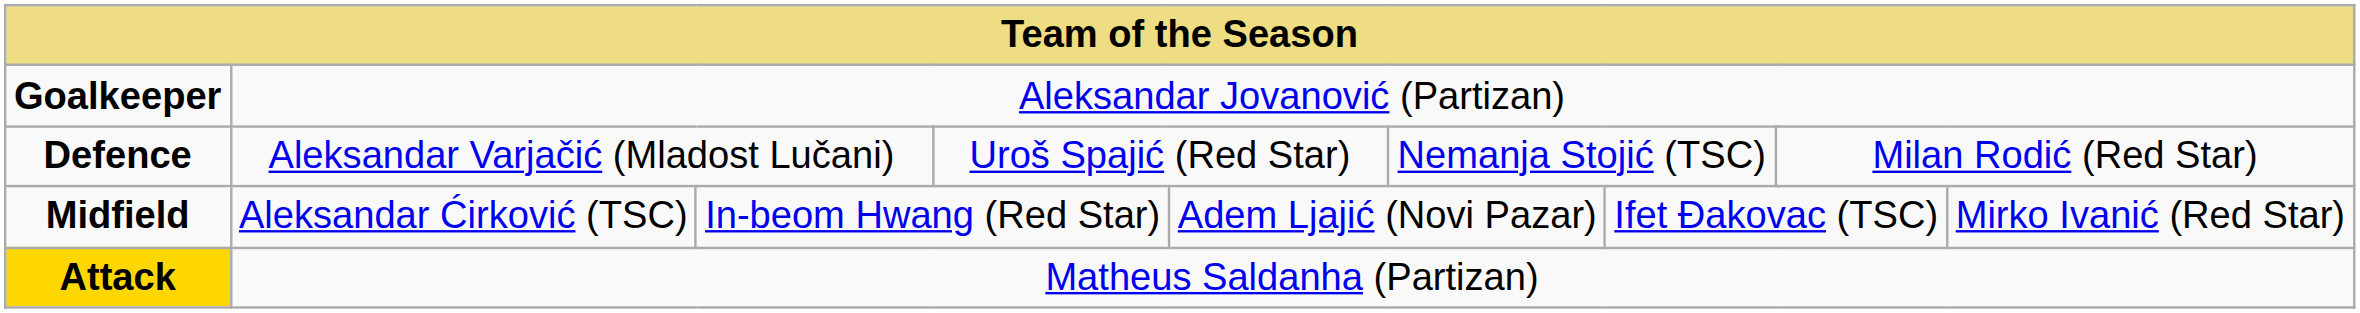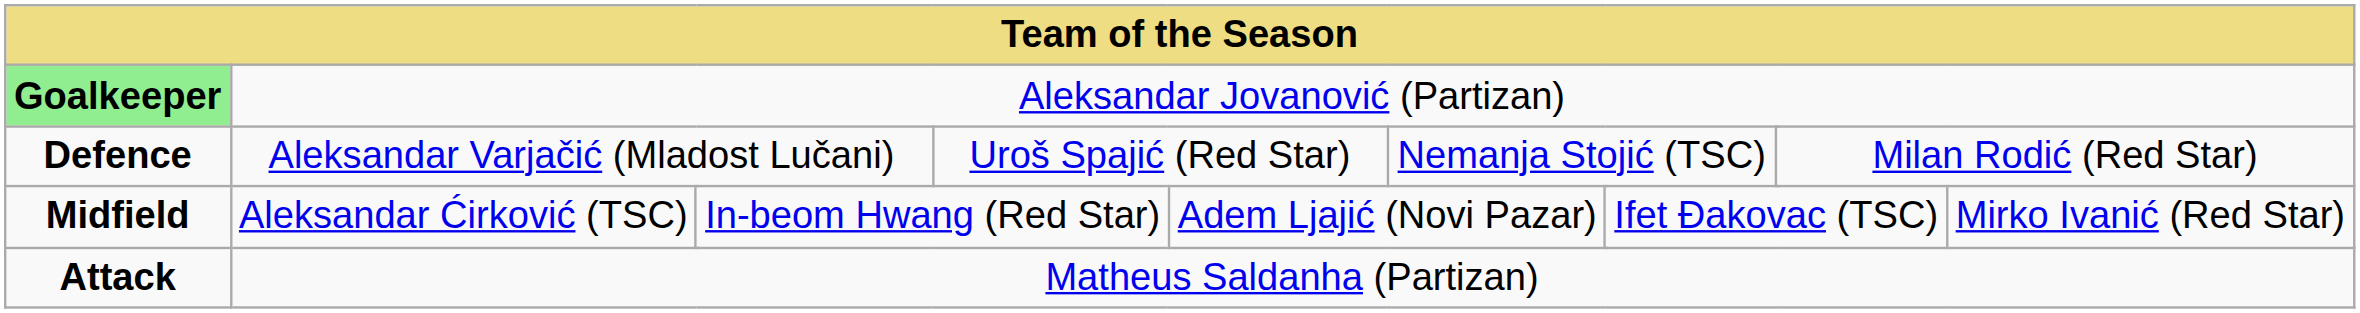(118, 95) no background -> (118, 95) lightgreen background
(118, 276) gold background -> (118, 276) no background
